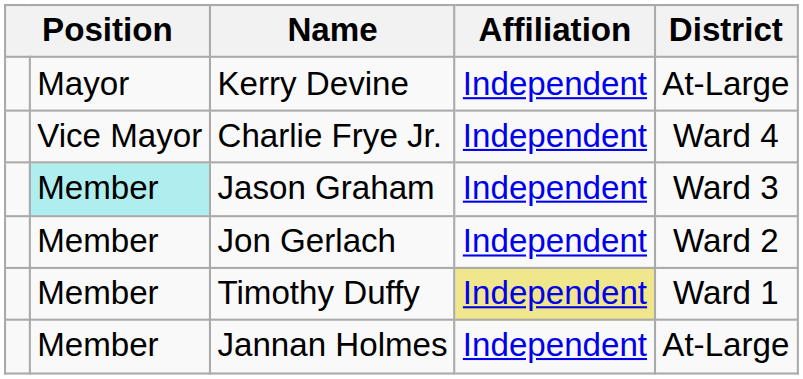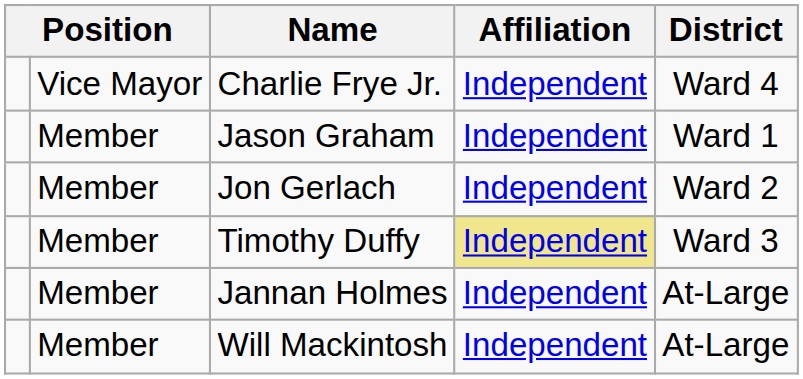- row: (313, 83)
(98, 188) paleturquoise background -> (98, 135) no background
(726, 188) Ward 3 -> (726, 135) Ward 1
(726, 293) Ward 1 -> (726, 240) Ward 3
+ row: (332, 345)
